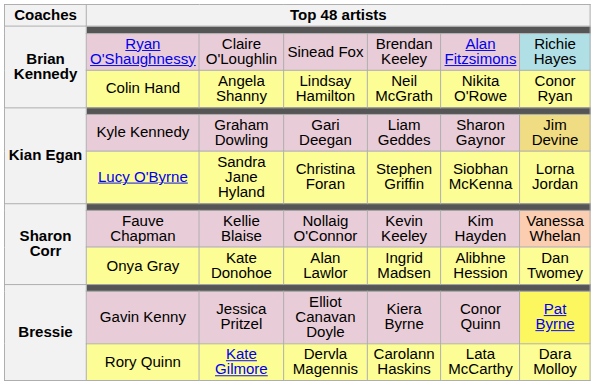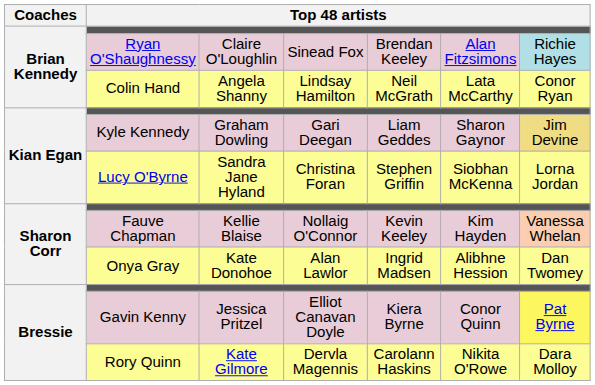(480, 88) Nikita O'Rowe -> (480, 88) Lata McCarthy
(480, 361) Lata McCarthy -> (480, 361) Nikita O'Rowe
